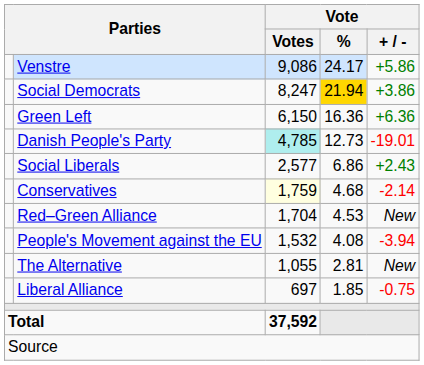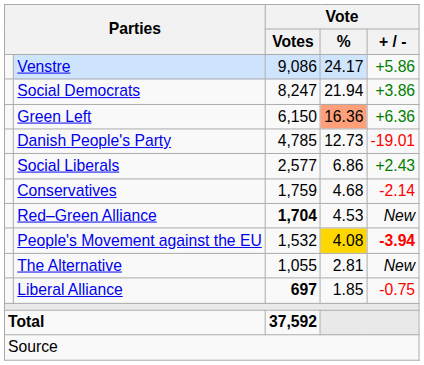(344, 91) gold background -> (344, 91) no background
(344, 116) no background -> (344, 116) lightsalmon background
(297, 141) paleturquoise background -> (297, 141) no background
(297, 191) lightyellow background -> (297, 191) no background
(297, 215) normal -> (297, 215) bold
(348, 240) no background -> (348, 240) gold background
(397, 240) normal -> (397, 240) bold
(304, 290) normal -> (304, 290) bold
